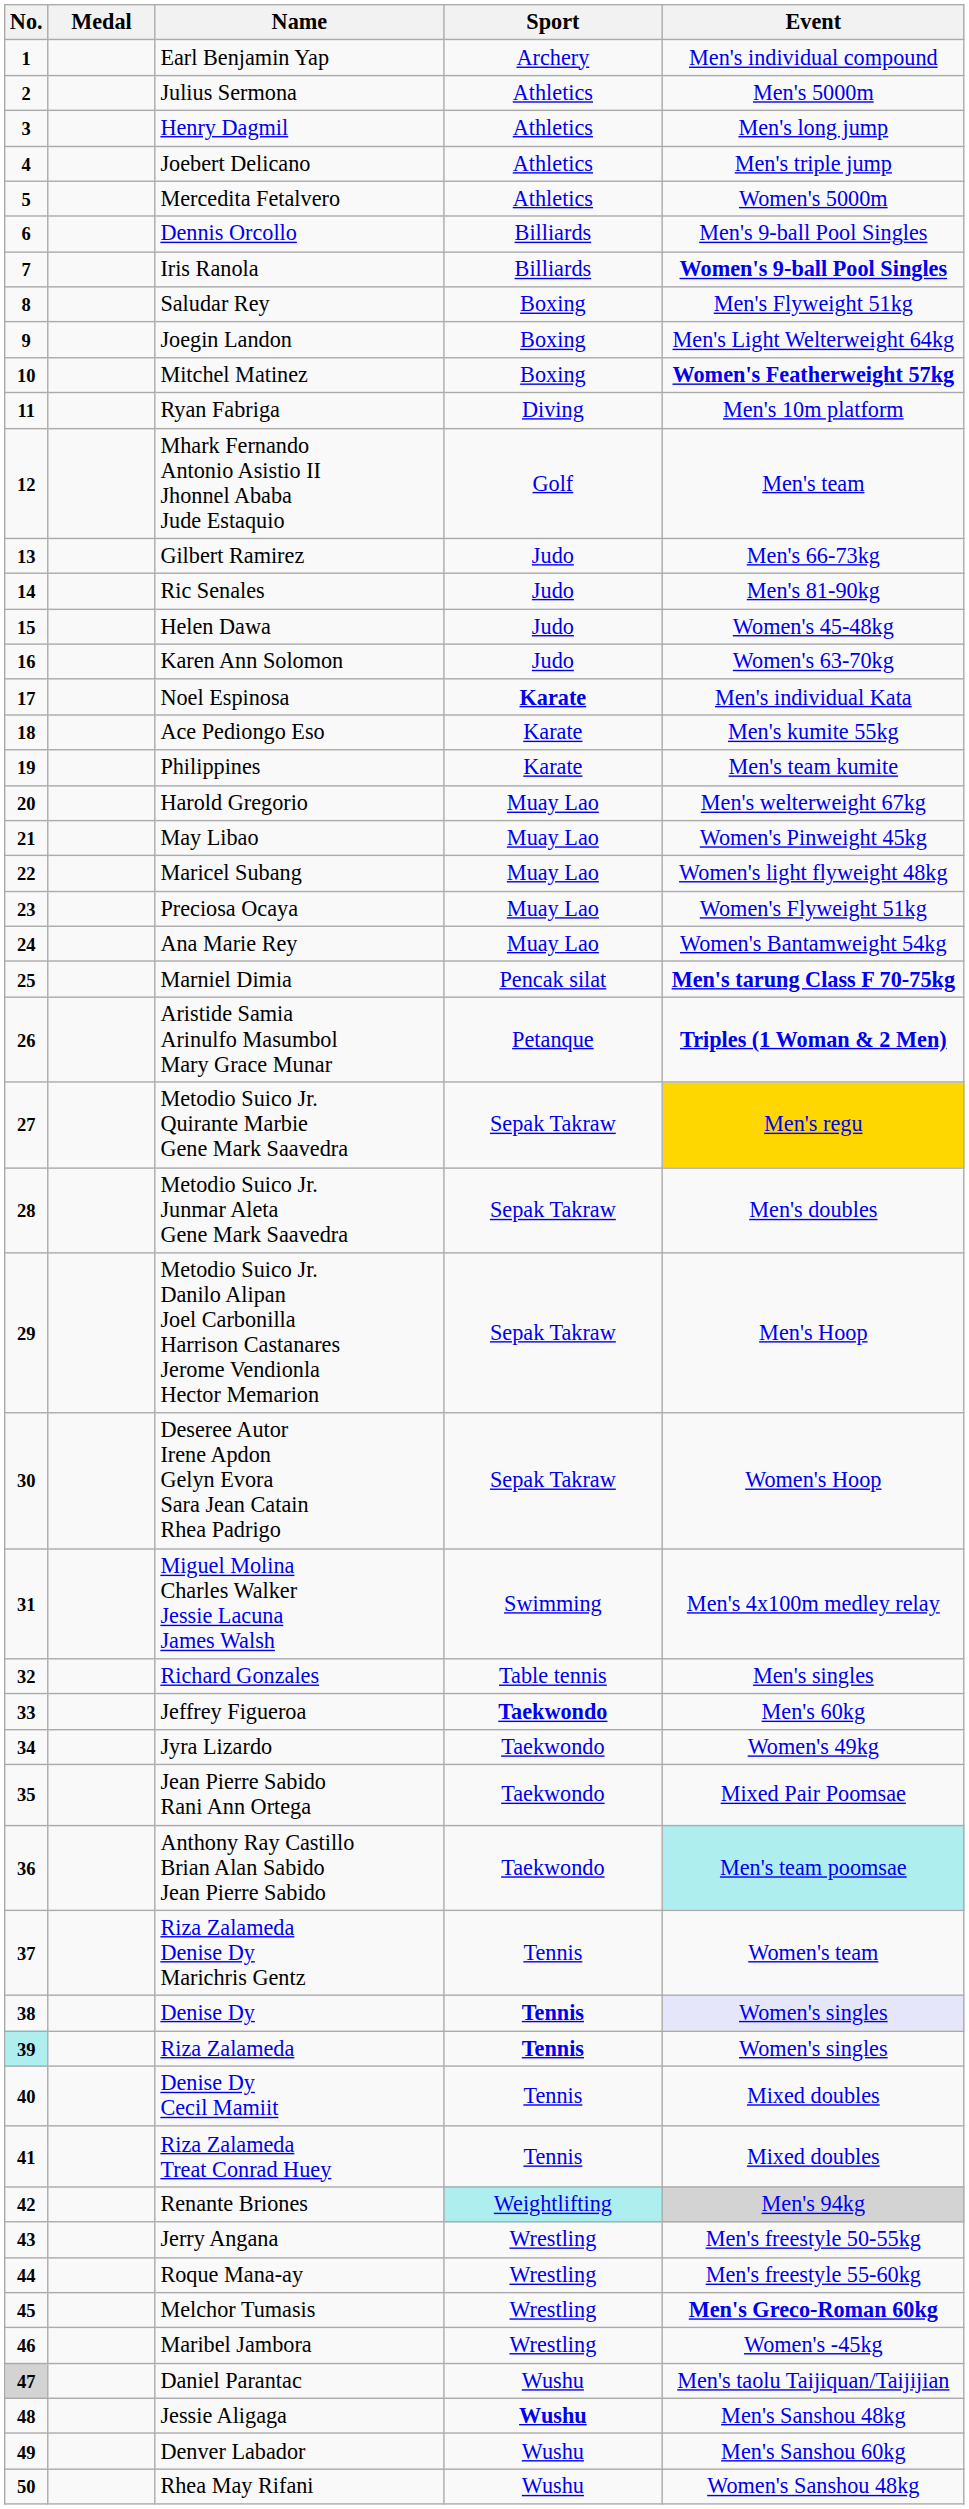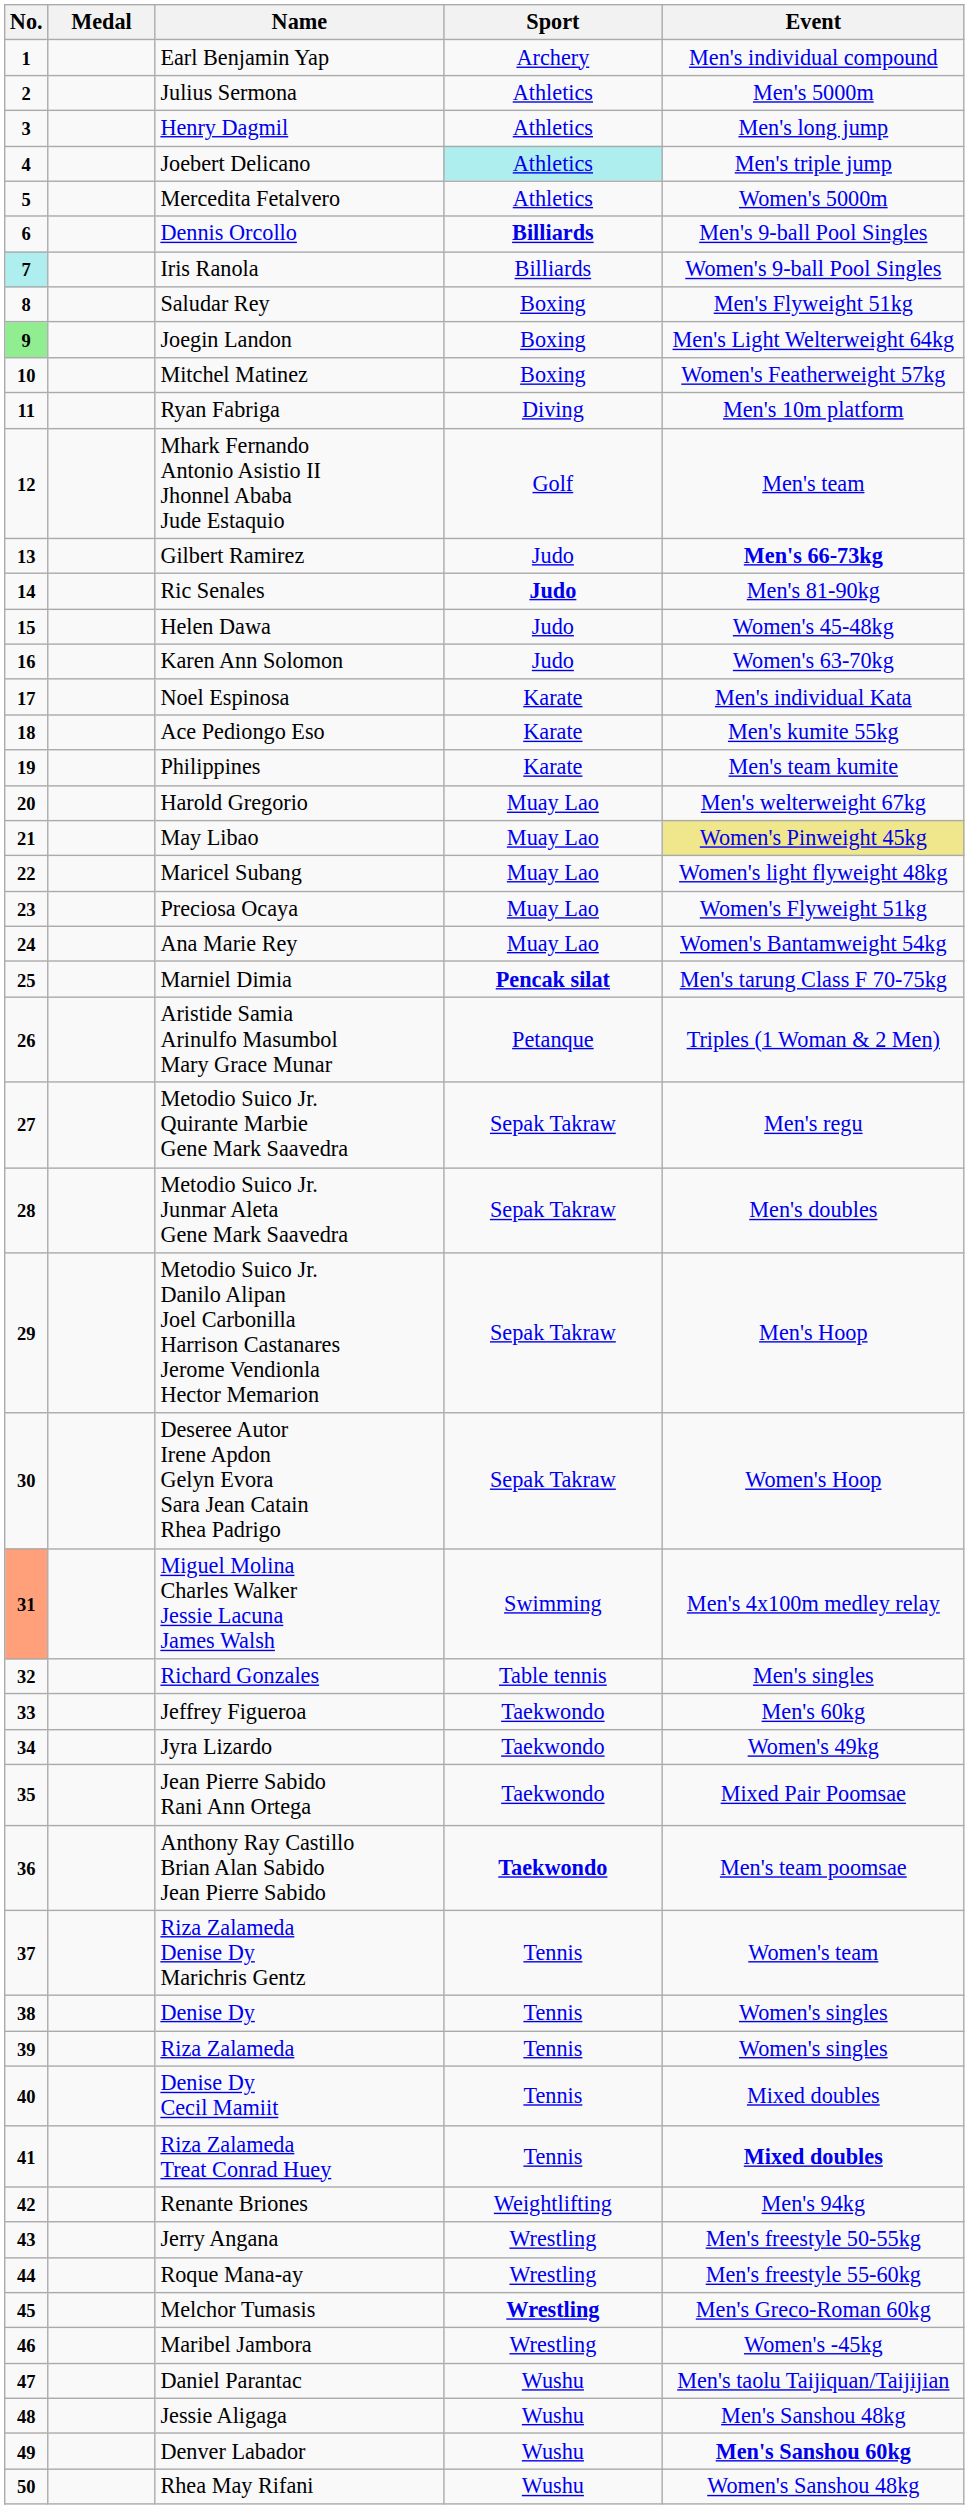(553, 163) no background -> (553, 163) paleturquoise background
(553, 233) normal -> (553, 233) bold
(26, 270) no background -> (26, 270) paleturquoise background
(813, 269) bold -> (813, 269) normal
(26, 340) no background -> (26, 340) lightgreen background
(813, 374) bold -> (813, 374) normal
(813, 555) normal -> (813, 555) bold
(553, 590) normal -> (553, 590) bold
(553, 696) bold -> (553, 696) normal
(813, 837) no background -> (813, 837) khaki background
(553, 978) normal -> (553, 978) bold
(813, 978) bold -> (813, 978) normal
(813, 1039) bold -> (813, 1039) normal
(813, 1124) gold background -> (813, 1124) no background
(26, 1604) no background -> (26, 1604) lightsalmon background
(553, 1711) bold -> (553, 1711) normal
(553, 1867) normal -> (553, 1867) bold
(813, 1867) paleturquoise background -> (813, 1867) no background
(553, 2012) bold -> (553, 2012) normal
(813, 2012) lavender background -> (813, 2012) no background
(26, 2049) paleturquoise background -> (26, 2049) no background
(553, 2048) bold -> (553, 2048) normal
(813, 2156) normal -> (813, 2156) bold
(553, 2204) paleturquoise background -> (553, 2204) no background
(813, 2204) lightgrey background -> (813, 2204) no background
(553, 2309) normal -> (553, 2309) bold
(813, 2309) bold -> (813, 2309) normal
(26, 2381) lightgrey background -> (26, 2381) no background
(553, 2415) bold -> (553, 2415) normal
(813, 2450) normal -> (813, 2450) bold
